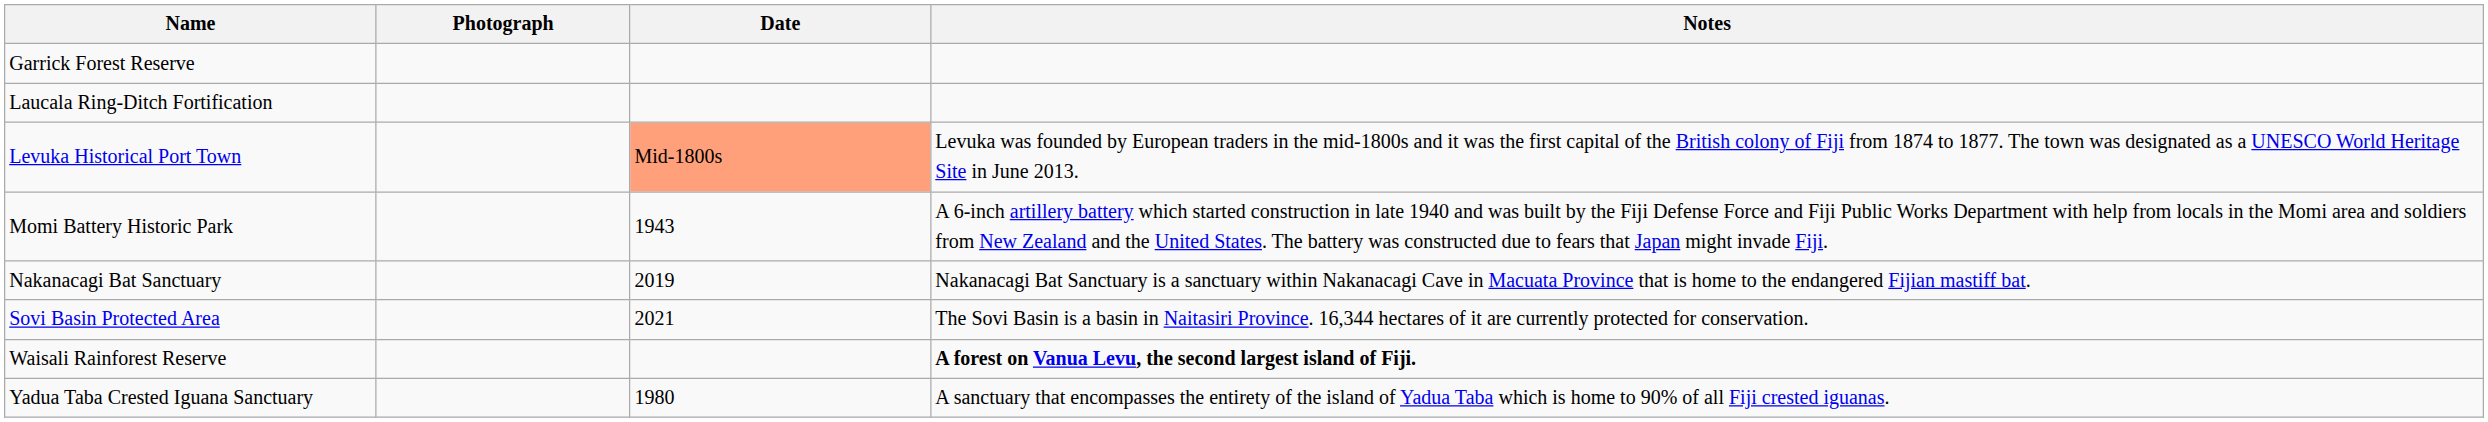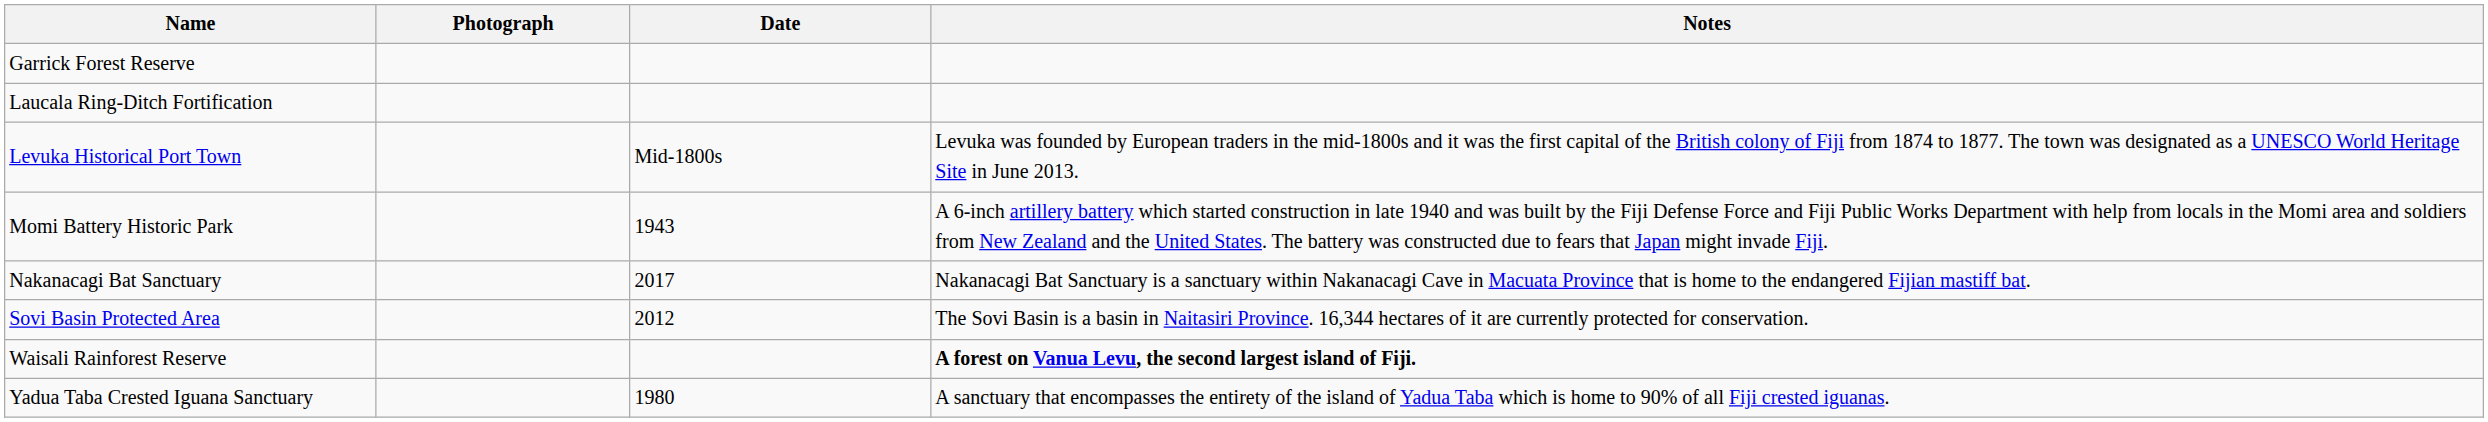(678, 156) lightsalmon background -> (678, 156) no background
(655, 280) 2019 -> (655, 280) 2017
(655, 319) 2021 -> (655, 319) 2012
